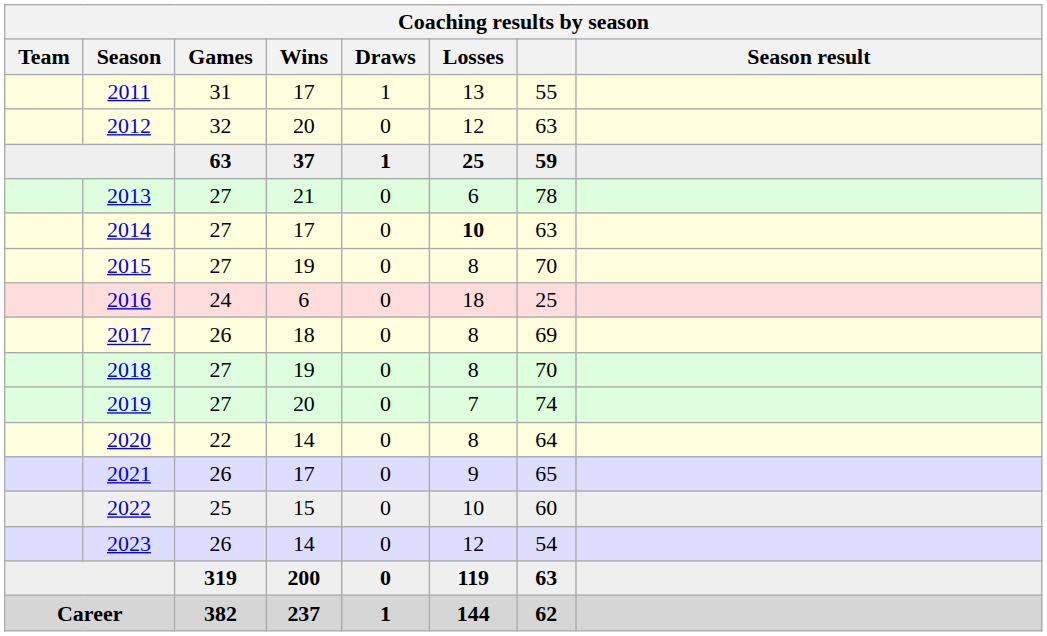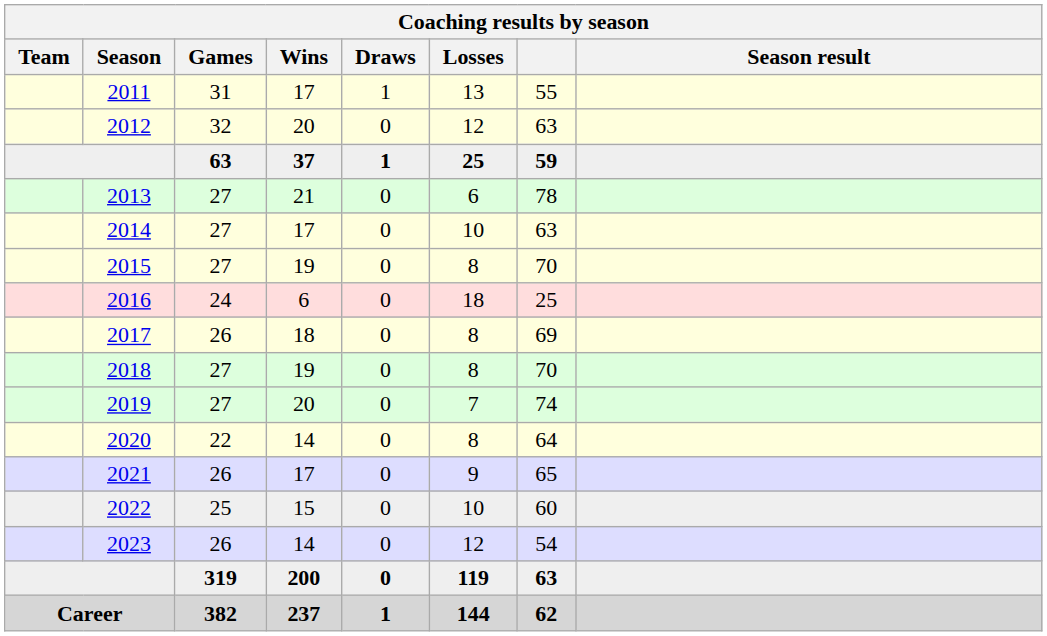(473, 230) bold -> (473, 230) normal
